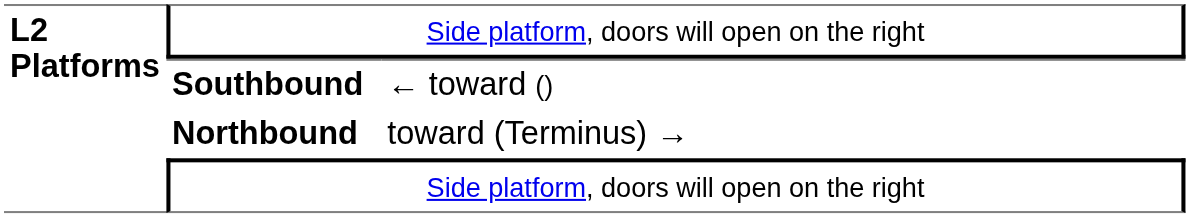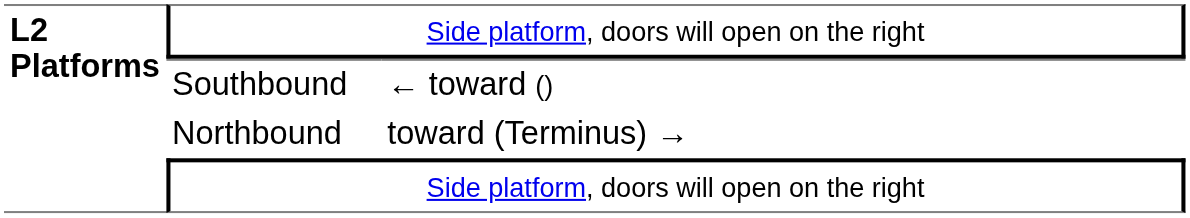(268, 84) bold -> (260, 84) normal
(265, 133) bold -> (257, 133) normal
